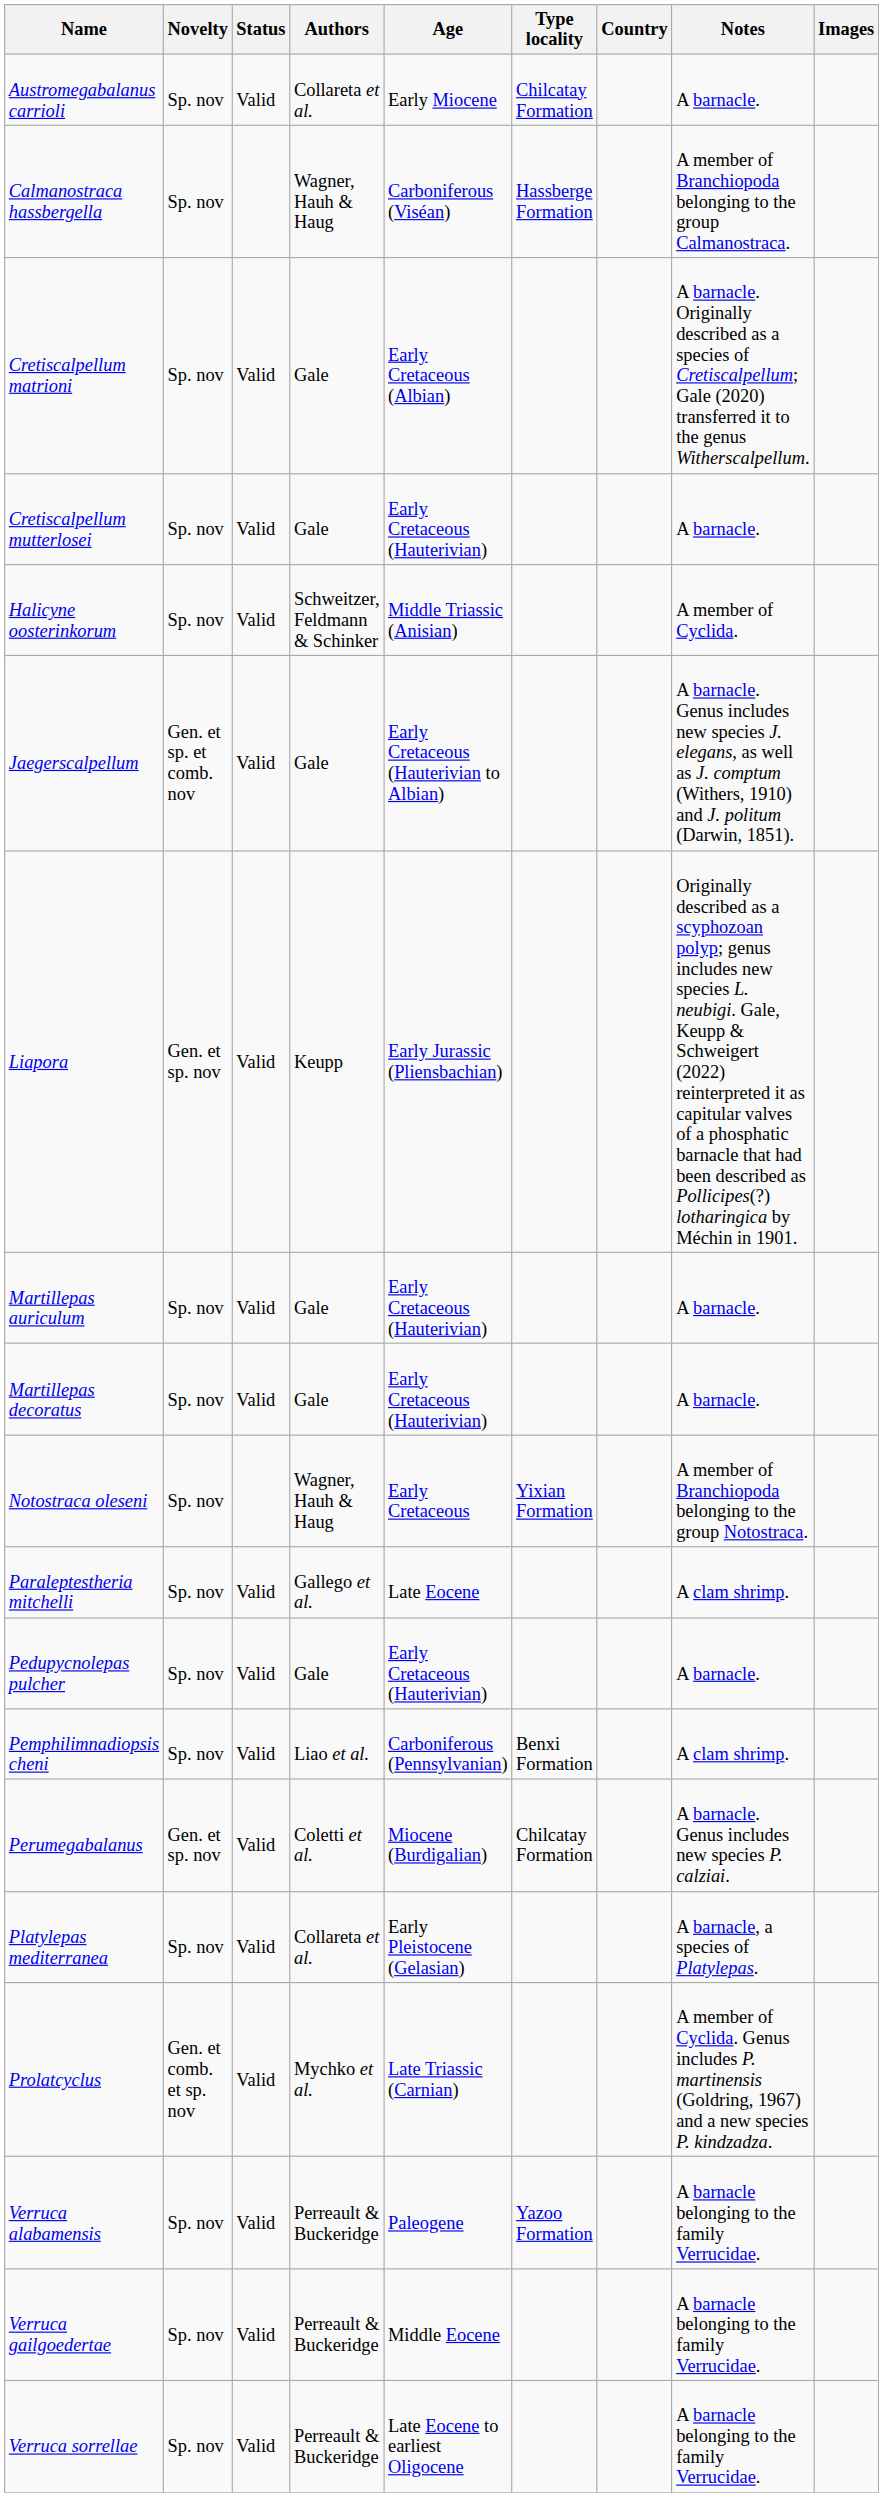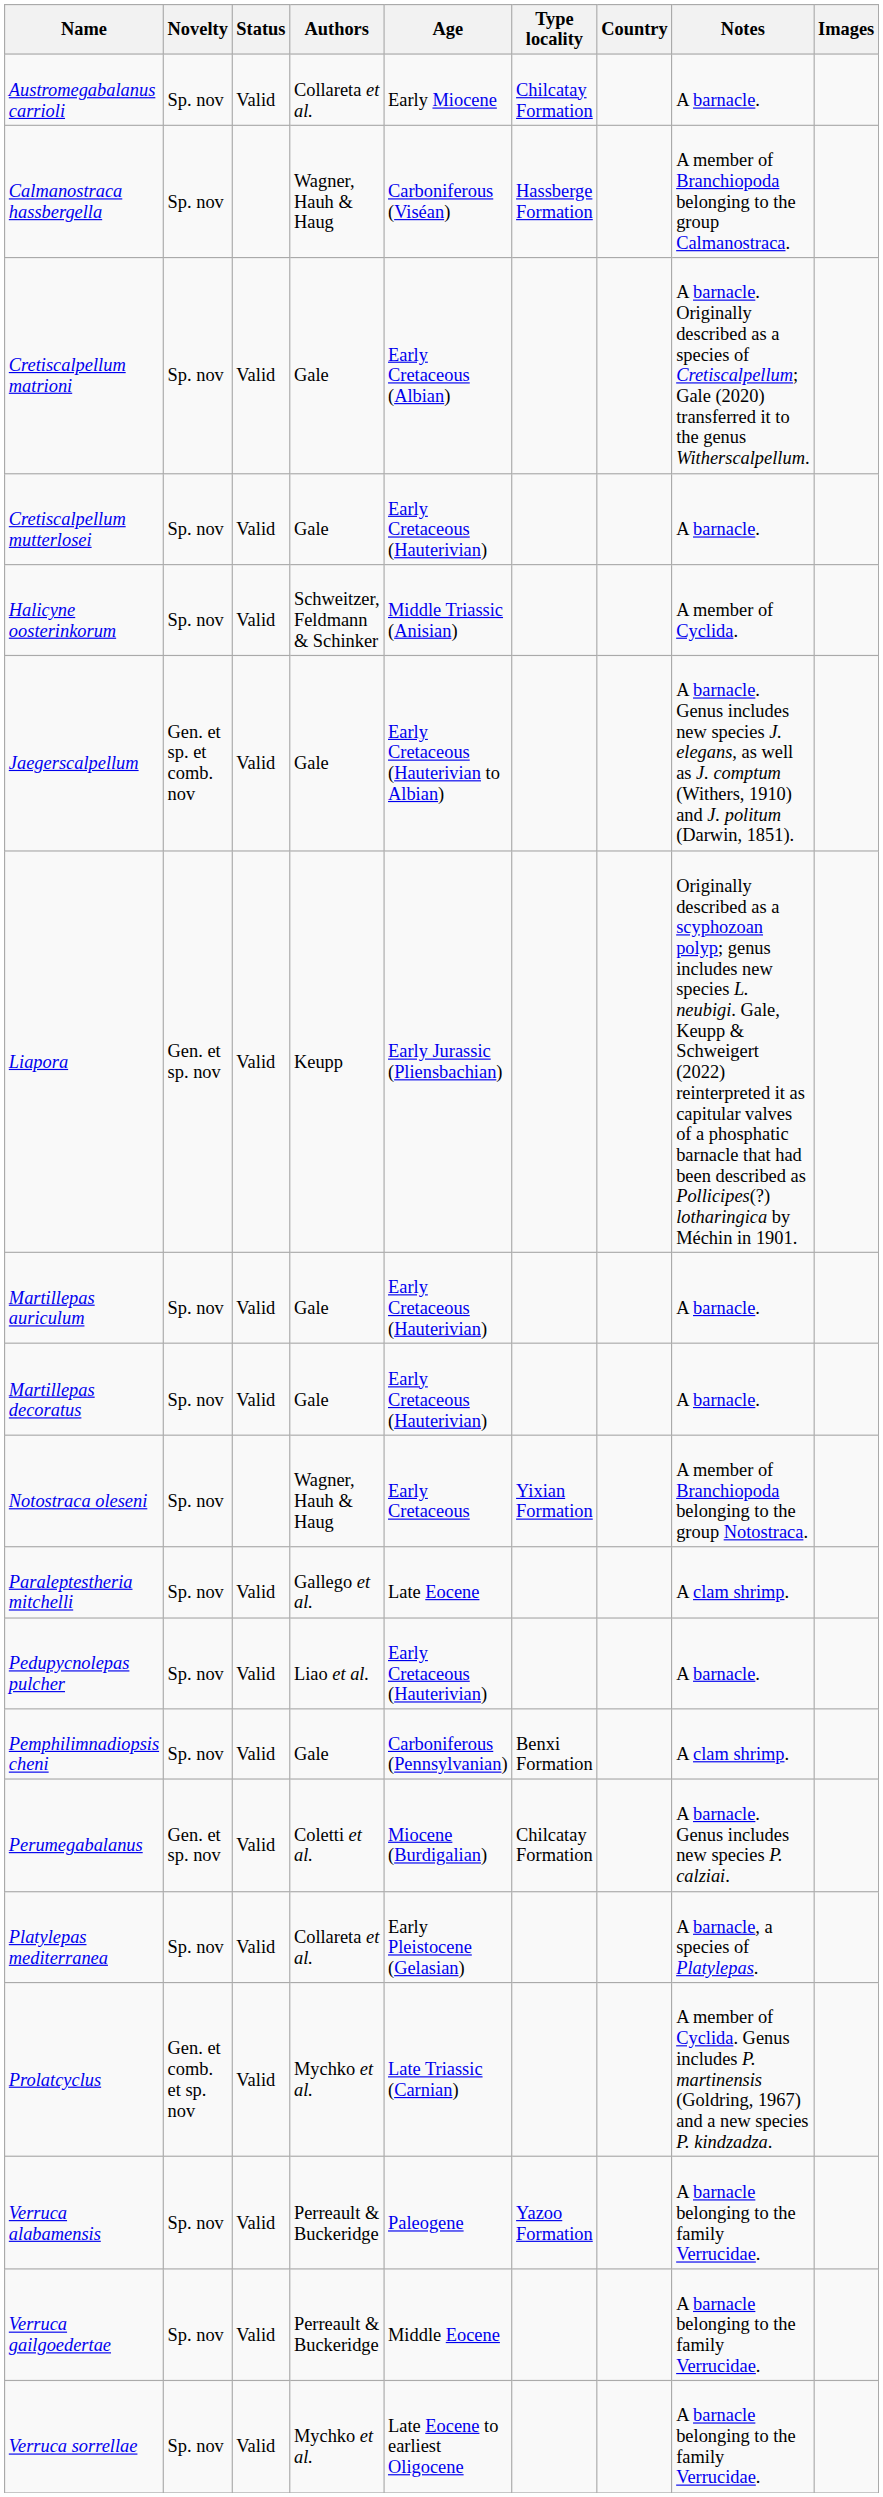(311, 1673) Gale -> (331, 1673) Liao et al.
(331, 1754) Liao et al. -> (311, 1754) Gale
(337, 2446) Perreault & Buckeridge -> (334, 2446) Mychko et al.
